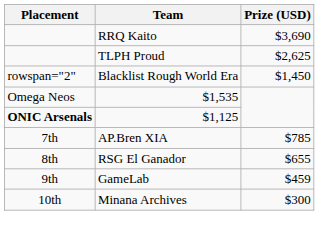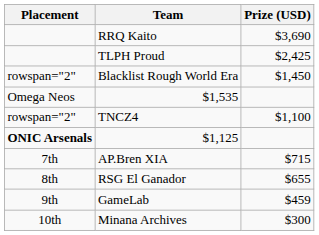(293, 55) $2,625 -> (293, 55) $2,425
+ row: (118, 117)
(298, 138) $785 -> (298, 158) $715
